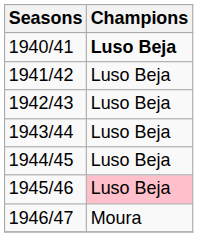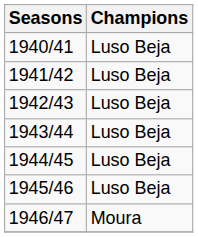(133, 47) bold -> (131, 47) normal
(131, 189) pink background -> (131, 189) no background
